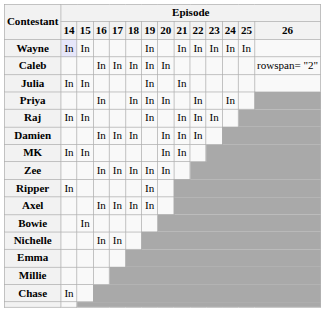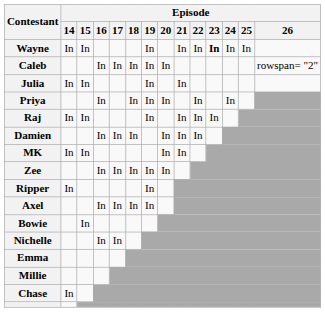(69, 48) lavender background -> (69, 48) no background
(214, 48) normal -> (214, 48) bold
